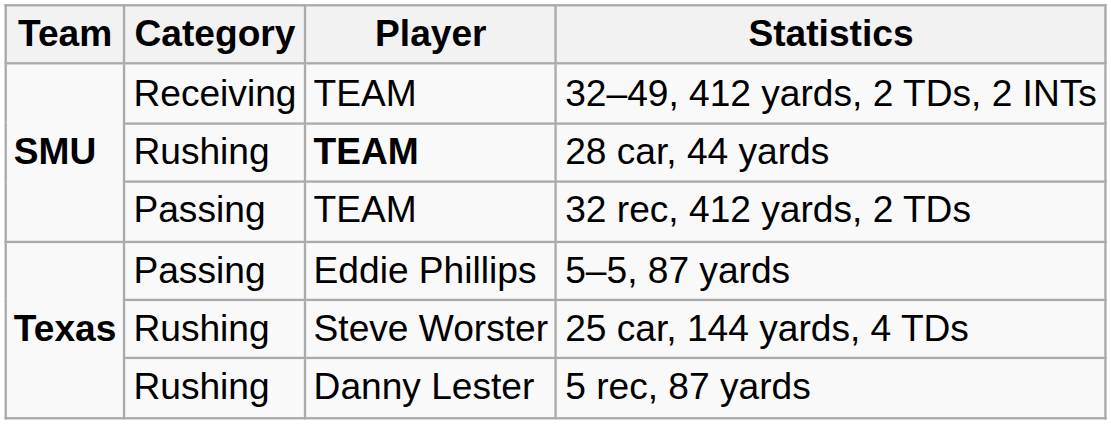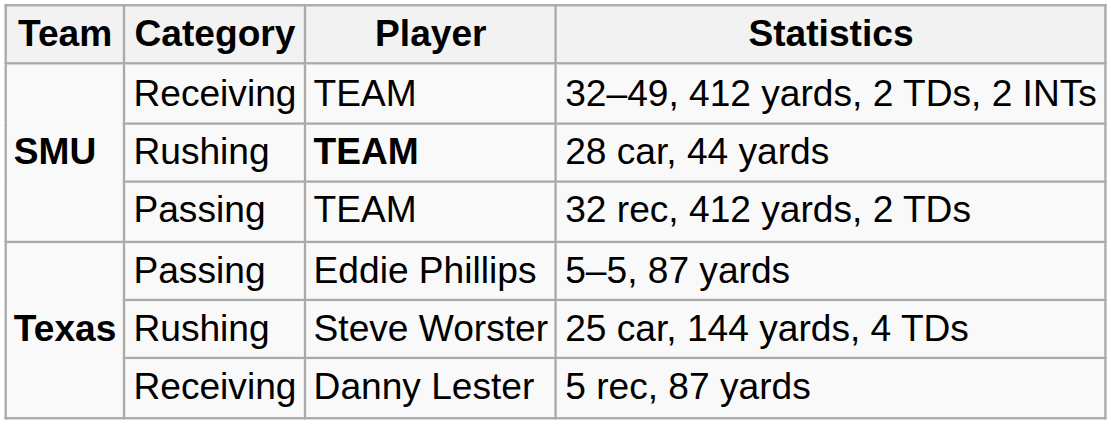(202, 387) Rushing -> (215, 387) Receiving
